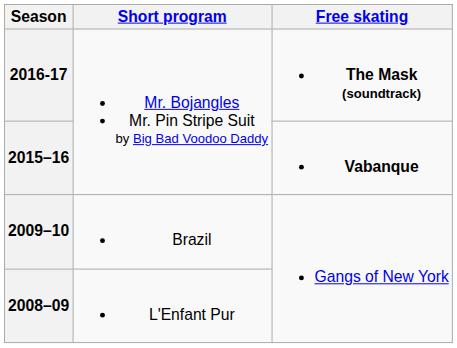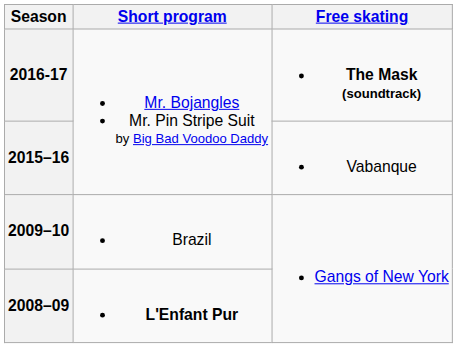(362, 167) bold -> (362, 167) normal
(172, 314) normal -> (172, 314) bold
